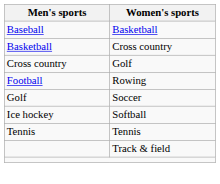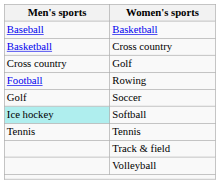(30, 115) no background -> (30, 115) paleturquoise background
+ row: (134, 166)
